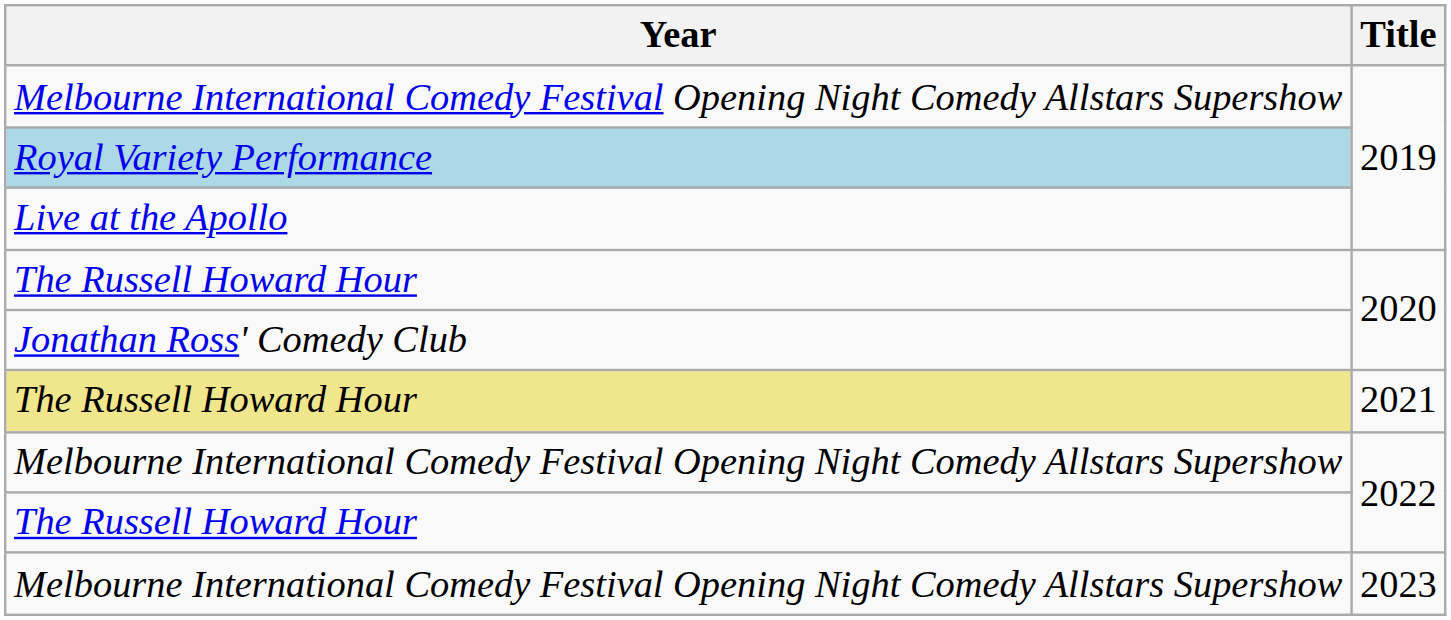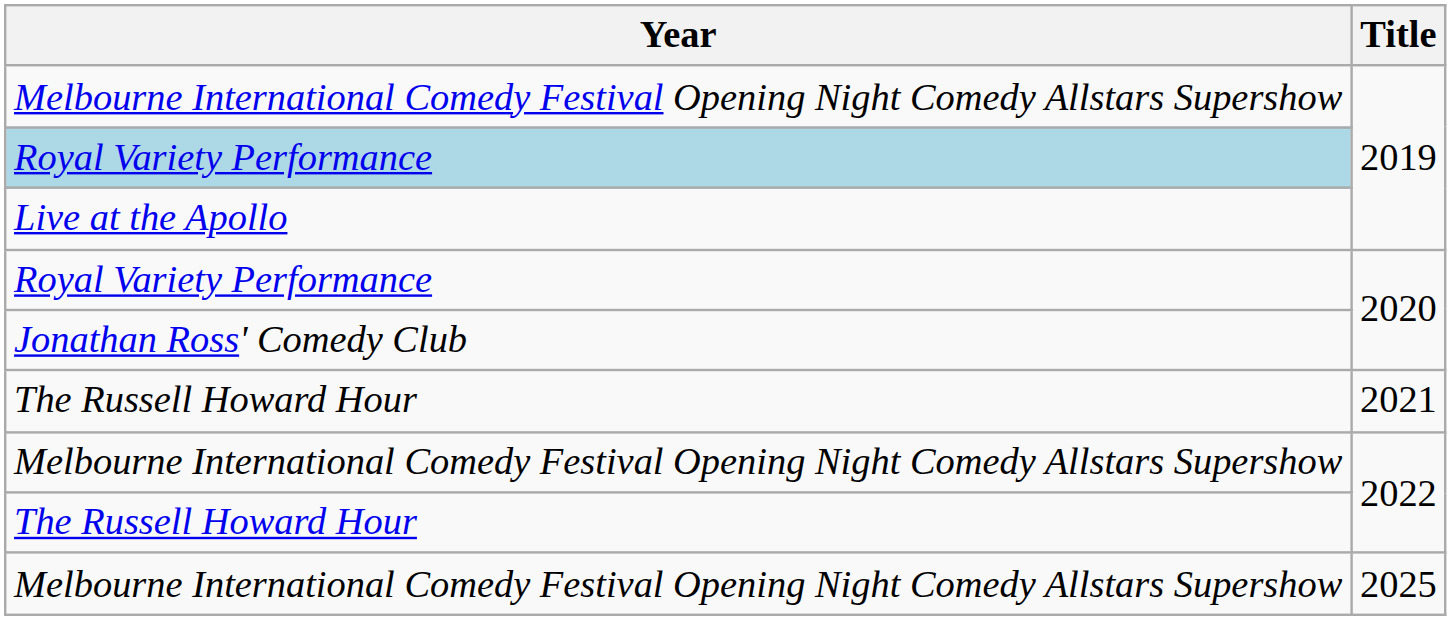(215, 278) The Russell Howard Hour -> (223, 278) Royal Variety Performance
(215, 400) khaki background -> (215, 400) no background
(1398, 583) 2023 -> (1398, 583) 2025
